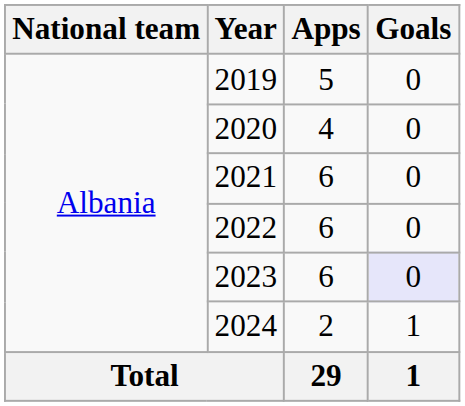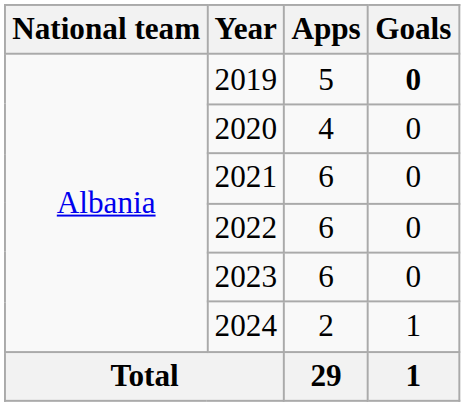(413, 78) normal -> (413, 78) bold
(413, 276) lavender background -> (413, 276) no background
